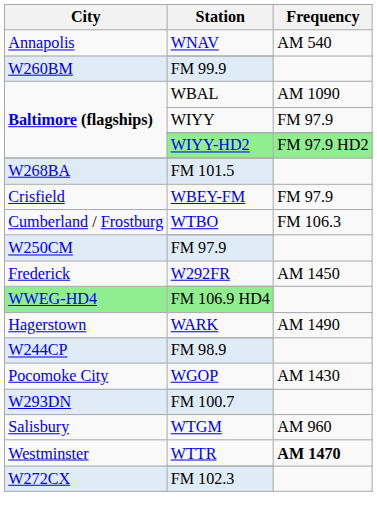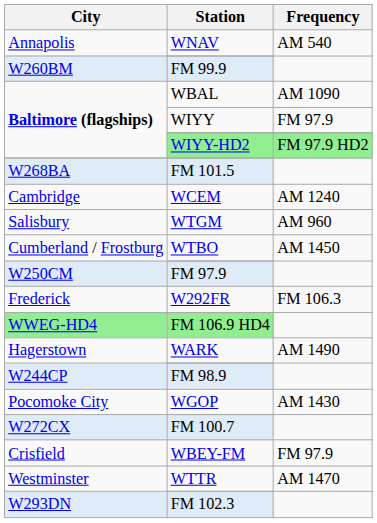+ row: (196, 196)
rows swapped: (208, 196) <-> (196, 427)
(309, 222) FM 106.3 -> (309, 247) AM 1450
(309, 273) AM 1450 -> (309, 299) FM 106.3
(40, 401) W293DN -> (39, 427) W272CX
(309, 453) bold -> (309, 478) normal
(39, 478) W272CX -> (40, 504) W293DN
